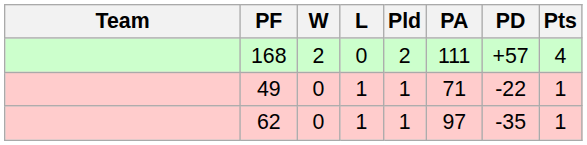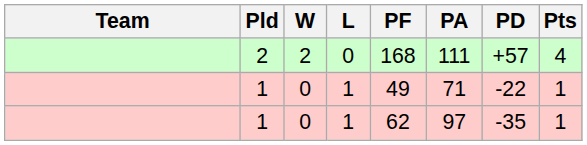columns swapped: (405, 21) <-> (269, 21)
